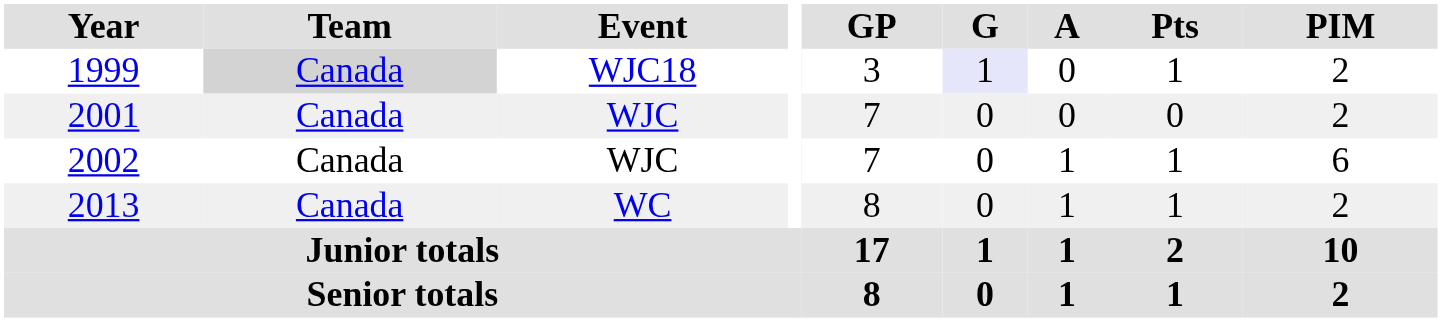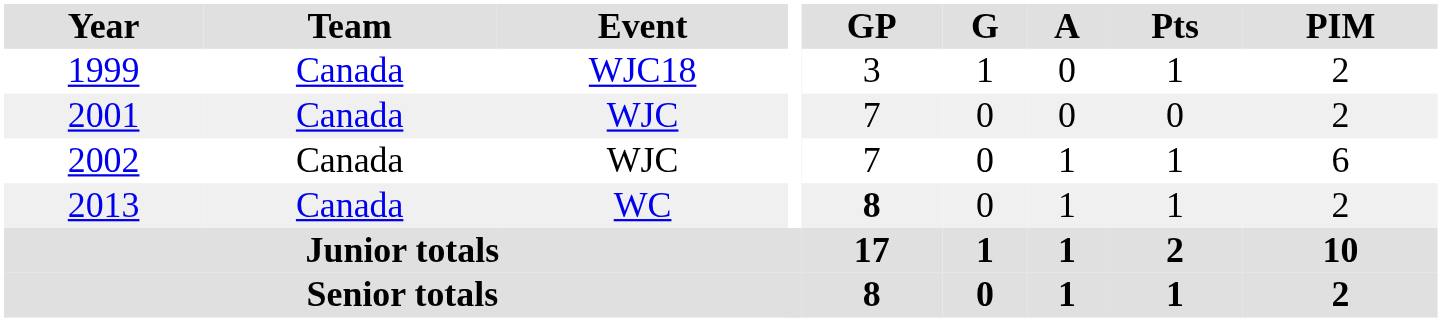(350, 70) lightgrey background -> (350, 70) no background
(985, 70) lavender background -> (985, 70) no background
(872, 204) normal -> (872, 204) bold
